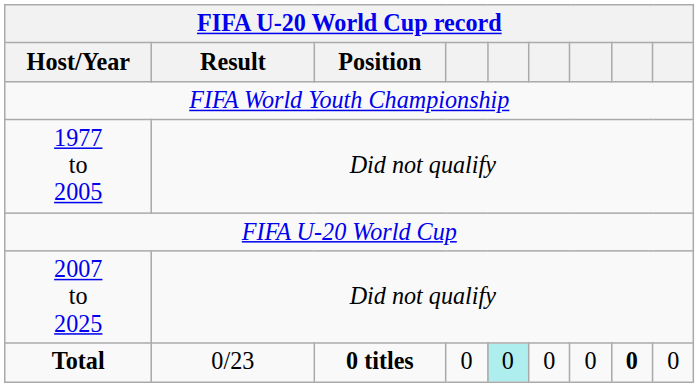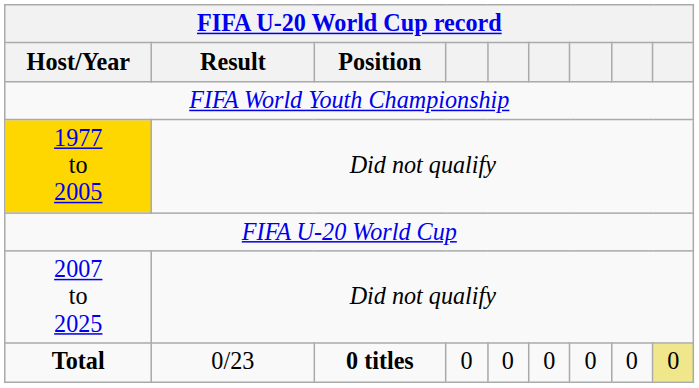(78, 165) no background -> (78, 165) gold background
(508, 362) paleturquoise background -> (508, 362) no background
(632, 362) bold -> (632, 362) normal
(673, 362) no background -> (673, 362) khaki background
